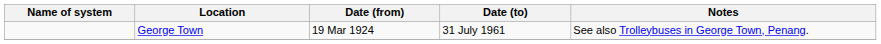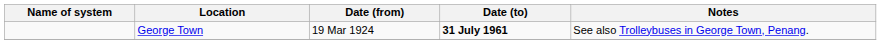(474, 30) normal -> (475, 30) bold
